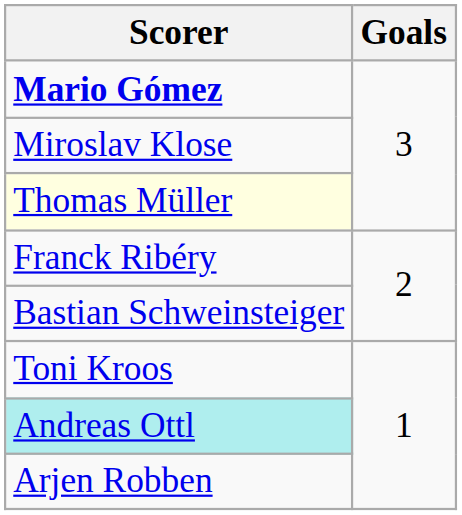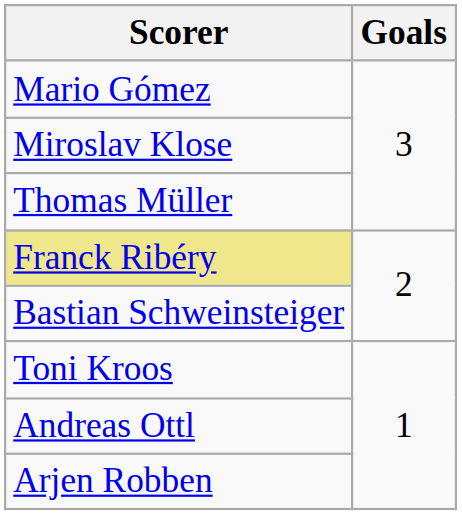(118, 88) bold -> (112, 88) normal
(123, 200) lightyellow background -> (123, 200) no background
(115, 256) no background -> (115, 256) khaki background
(104, 425) paleturquoise background -> (104, 425) no background
